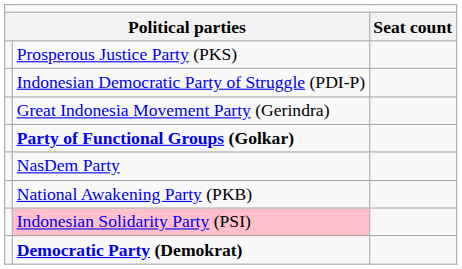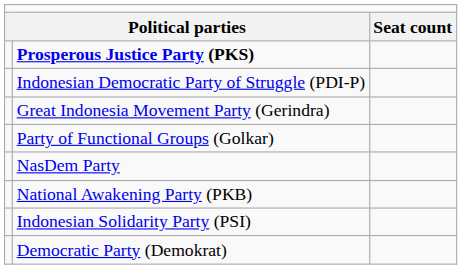(127, 54) normal -> (135, 54) bold
(155, 138) bold -> (145, 138) normal
(134, 221) pink background -> (134, 221) no background
(130, 249) bold -> (122, 249) normal
